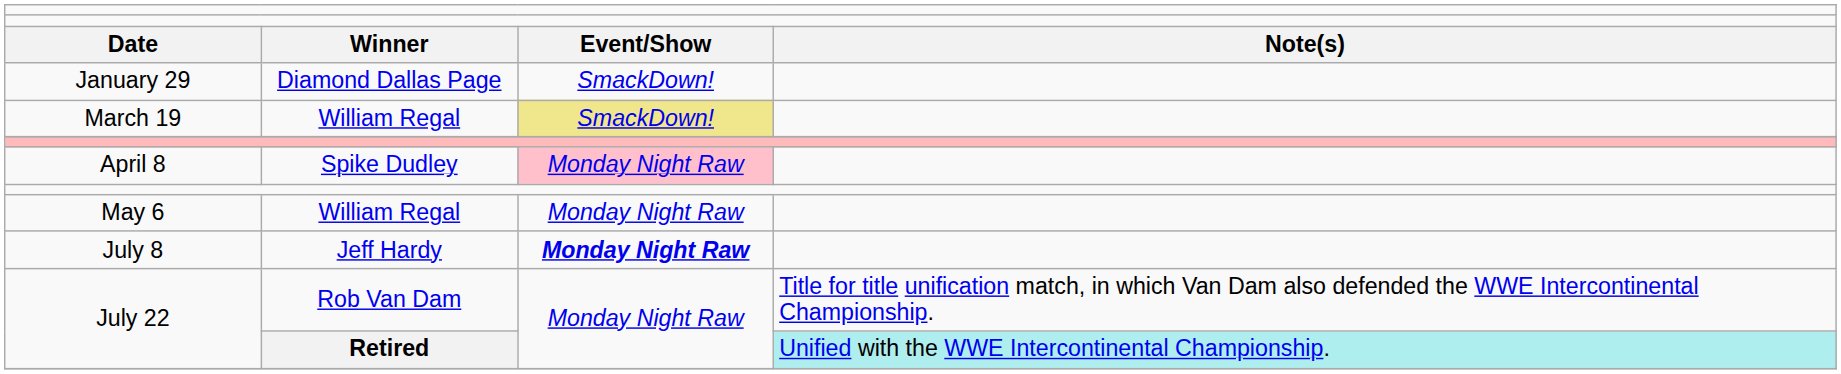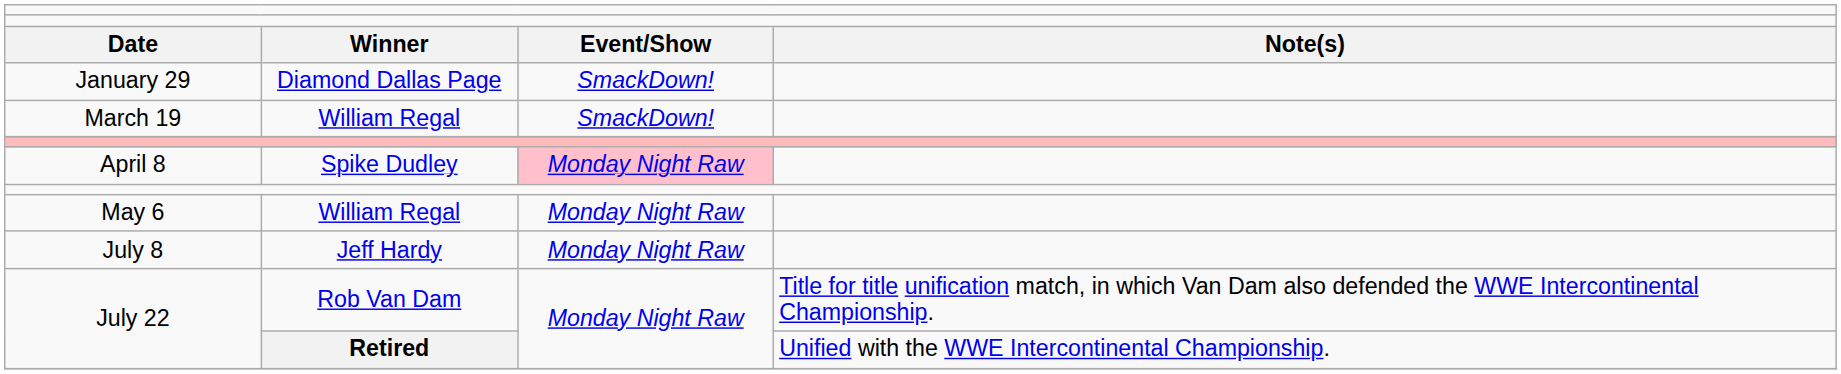(646, 117) khaki background -> (646, 117) no background
(646, 249) bold -> (646, 249) normal
(1055, 349) paleturquoise background -> (1055, 349) no background
